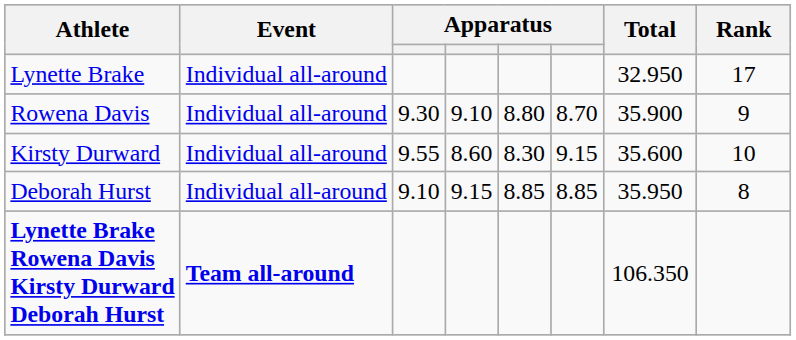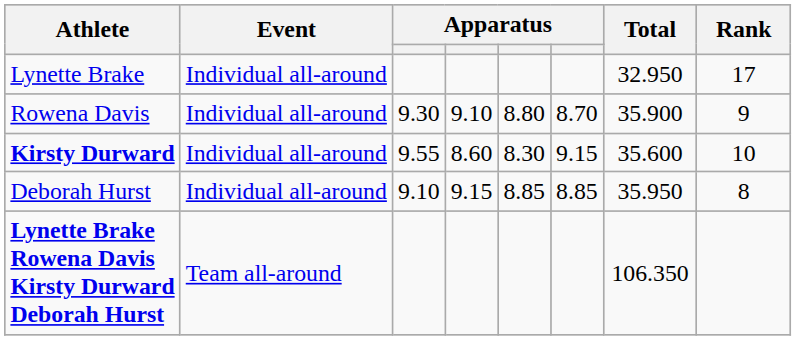(85, 152) normal -> (93, 152) bold
(270, 273) bold -> (264, 273) normal
